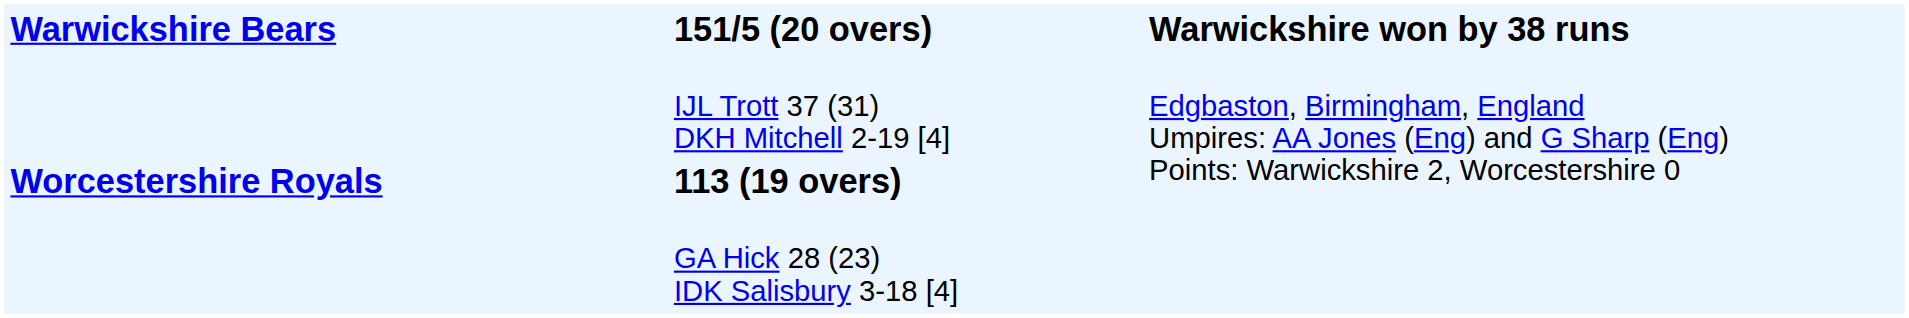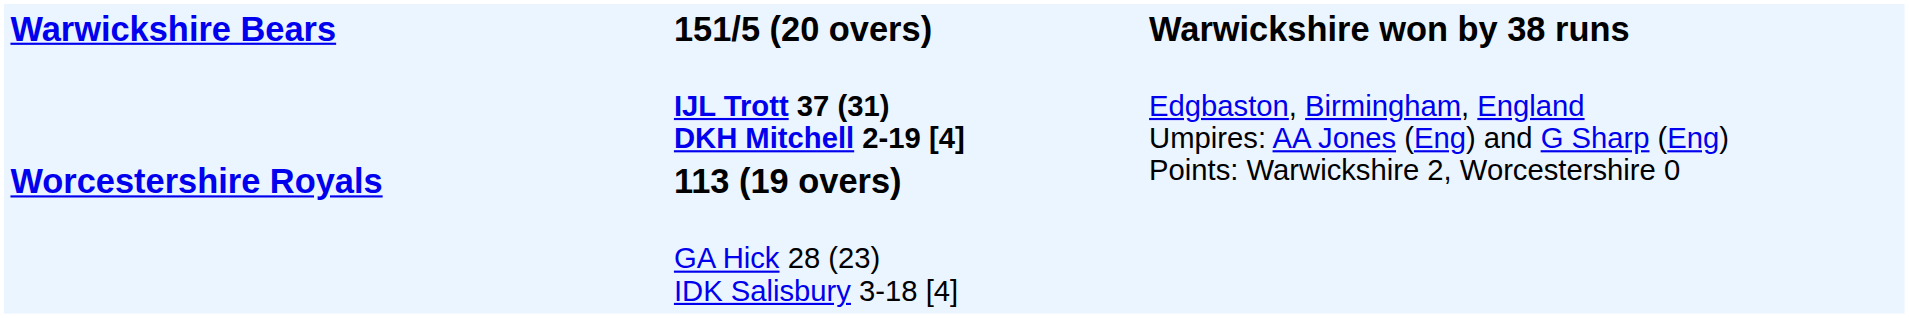(812, 122) normal -> (819, 122) bold
